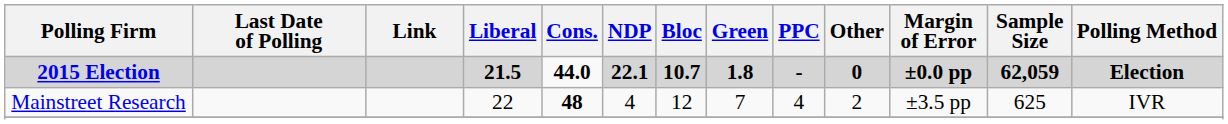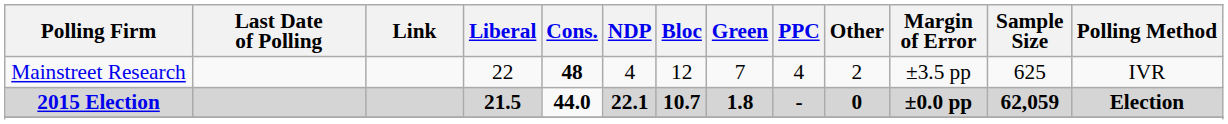rows swapped: (99, 103) <-> (99, 72)
